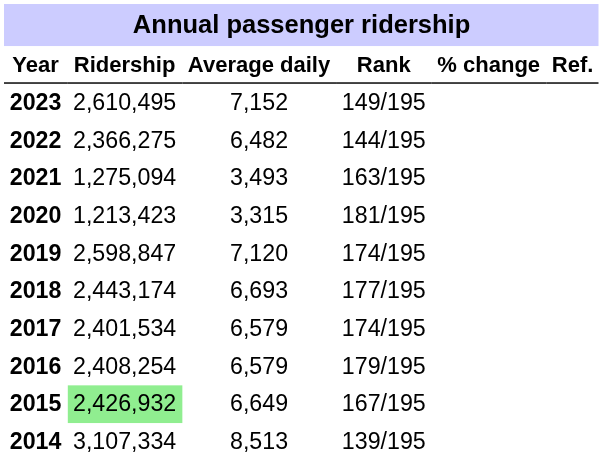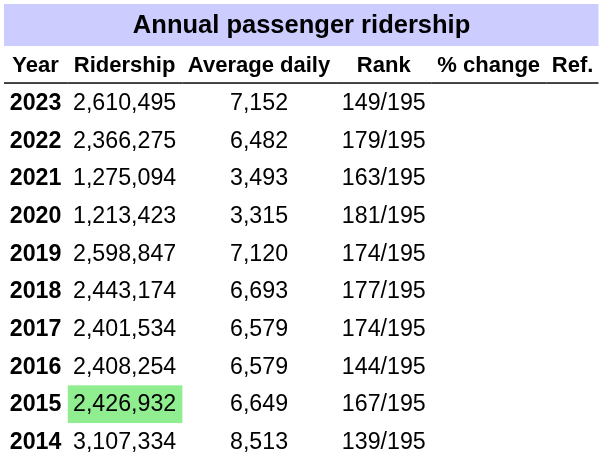(384, 140) 144/195 -> (384, 140) 179/195
(384, 366) 179/195 -> (384, 366) 144/195
